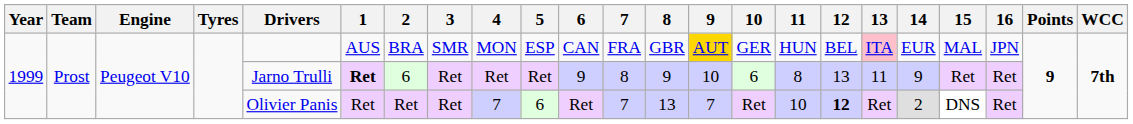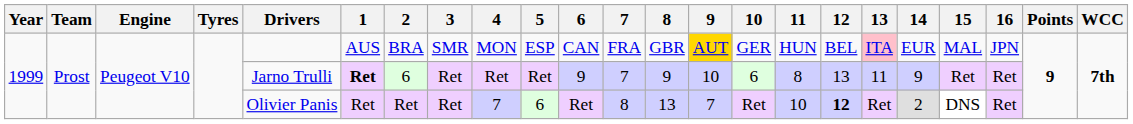(624, 76) 8 -> (624, 76) 7
(624, 104) 7 -> (624, 104) 8
